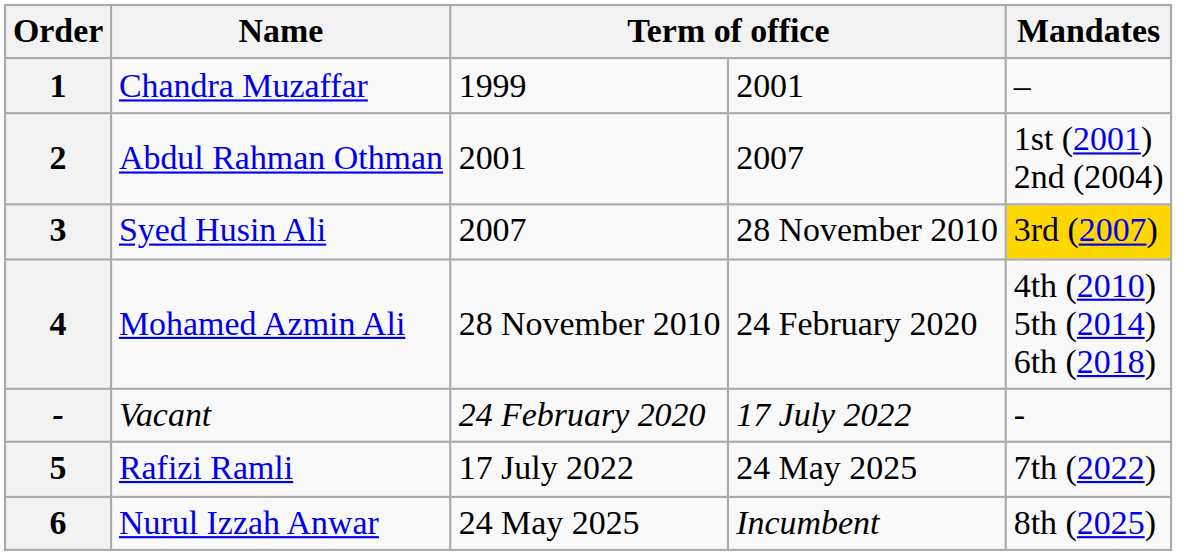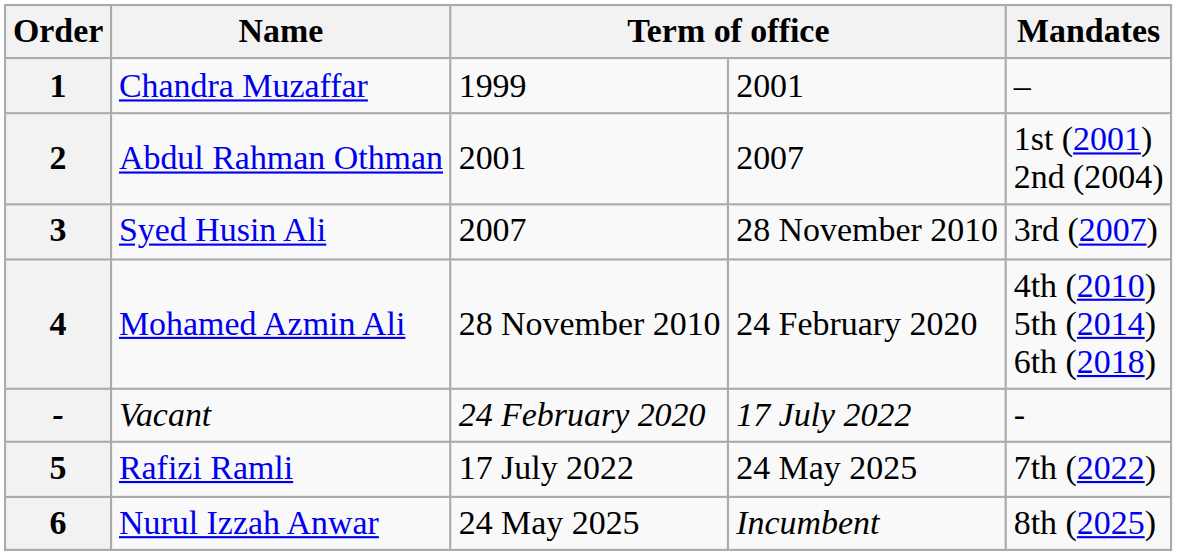(1086, 230) gold background -> (1086, 230) no background
